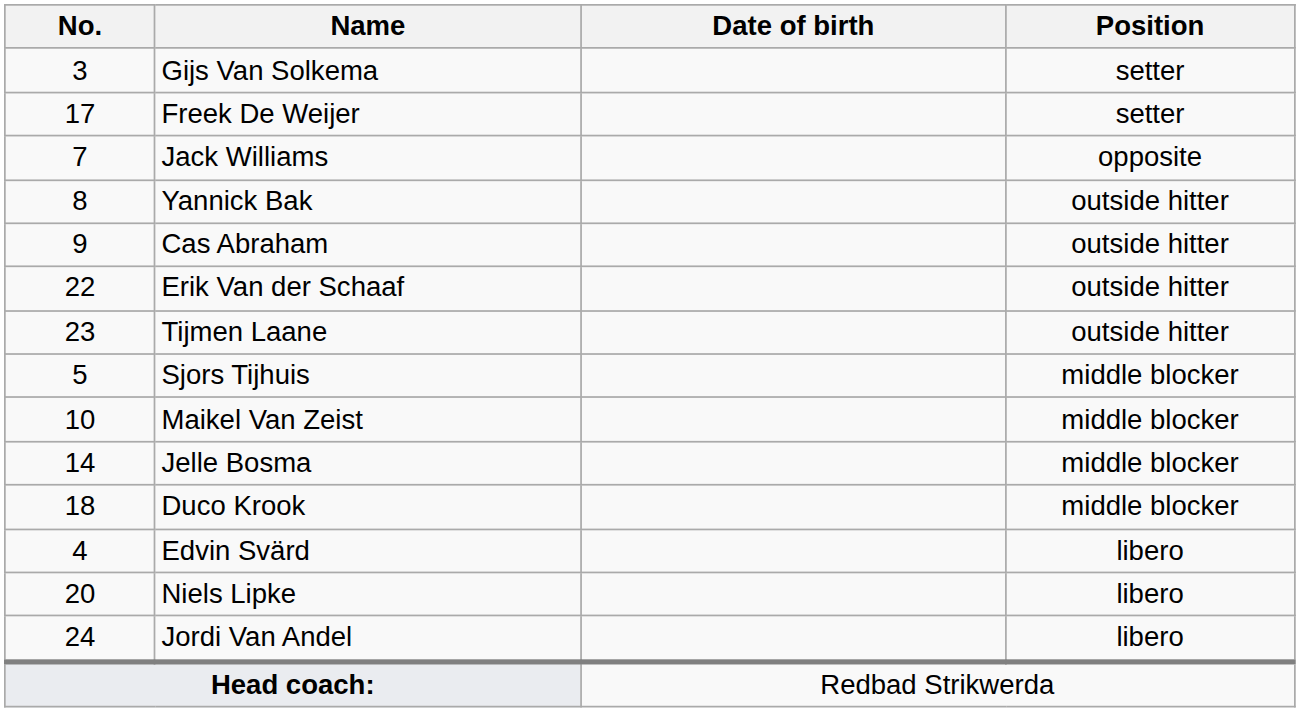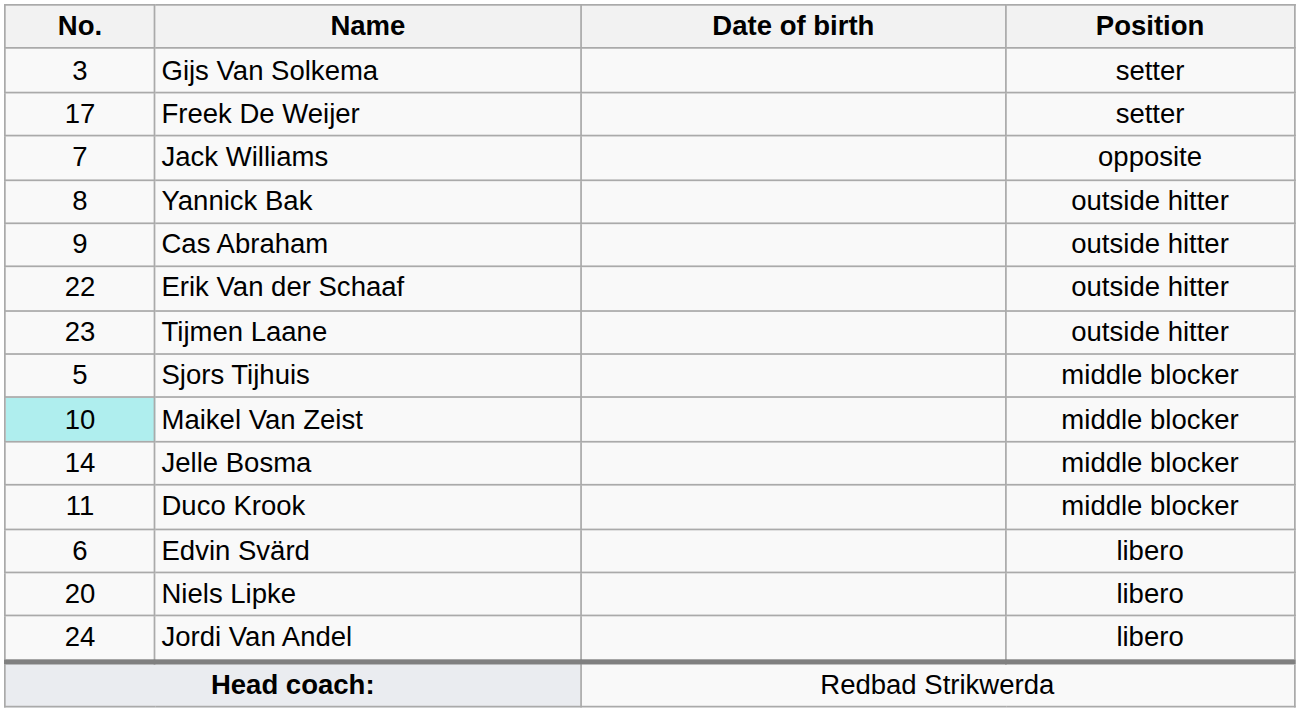(80, 419) no background -> (80, 419) paleturquoise background
(80, 506) 18 -> (80, 506) 11
(80, 550) 4 -> (80, 550) 6
